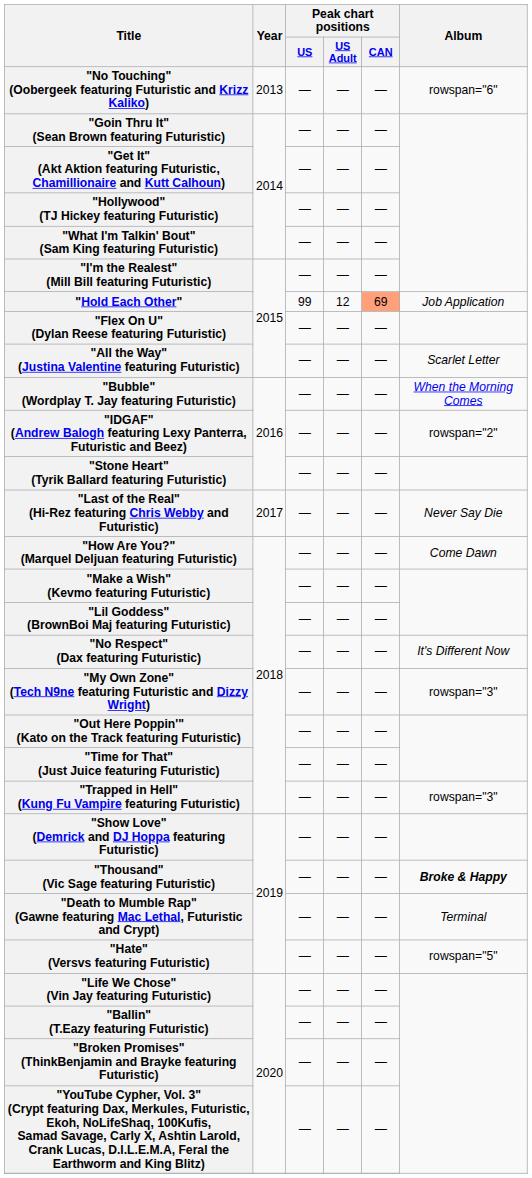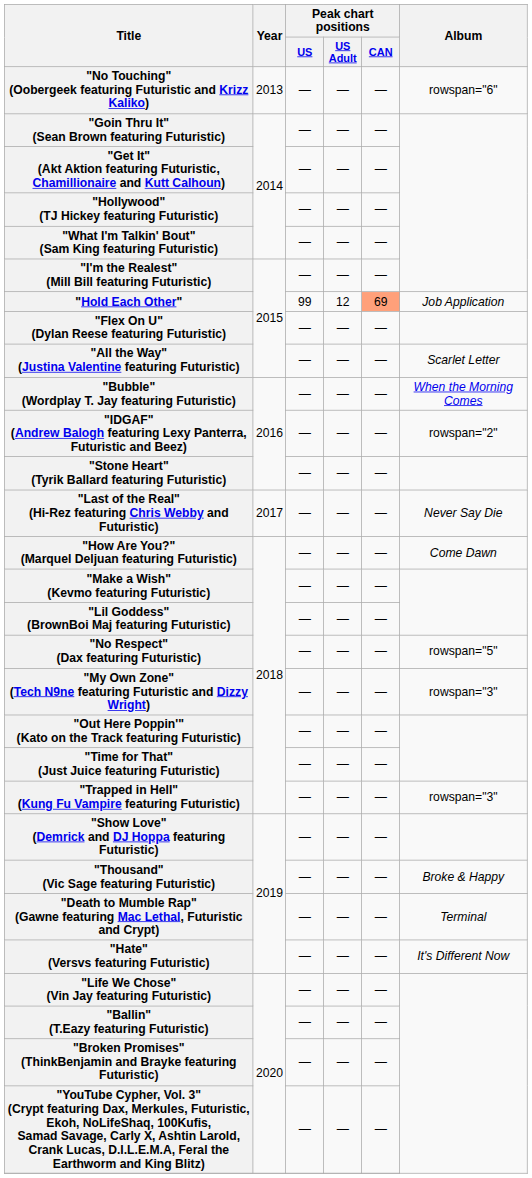(463, 651) It's Different Now -> (463, 651) rowspan="5"
(463, 877) bold -> (463, 877) normal
(463, 956) rowspan="5" -> (463, 956) It's Different Now
